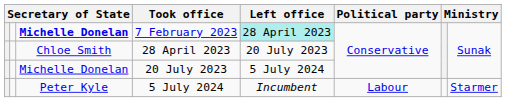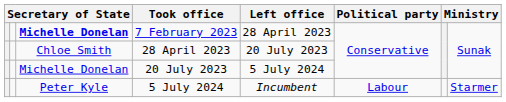(287, 32) paleturquoise background -> (287, 32) no background
